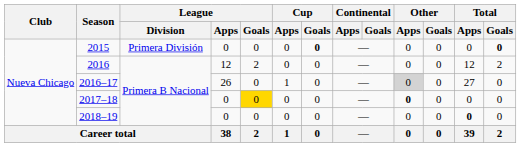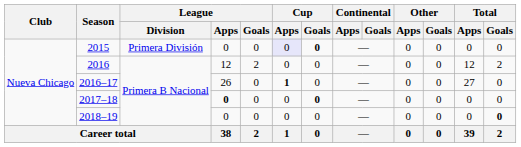(287, 47) no background -> (287, 47) lavender background
(500, 47) bold -> (500, 47) normal
(287, 82) normal -> (287, 82) bold
(408, 82) lightgrey background -> (408, 82) no background
(226, 99) normal -> (226, 99) bold
(256, 99) gold background -> (256, 99) no background
(317, 99) normal -> (317, 99) bold
(408, 99) bold -> (408, 99) normal
(469, 116) bold -> (469, 116) normal
(500, 116) normal -> (500, 116) bold
